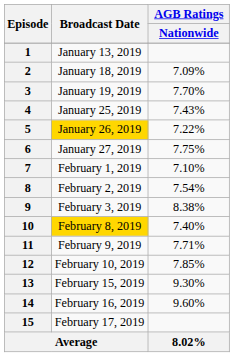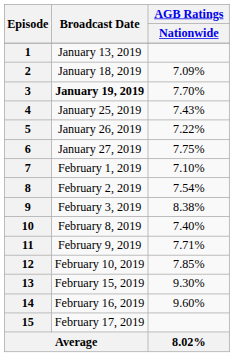(100, 91) normal -> (100, 91) bold
(100, 129) gold background -> (100, 129) no background
(100, 226) gold background -> (100, 226) no background
